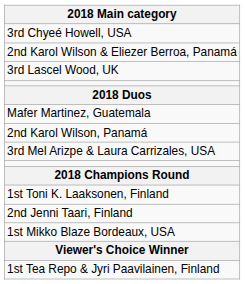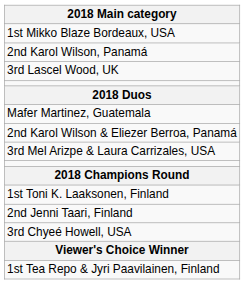(69, 33) 3rd Chyeé Howell, USA -> (91, 33) 1st Mikko Blaze Bordeaux, USA
(122, 52) 2nd Karol Wilson & Eliezer Berroa, Panamá -> (77, 52) 2nd Karol Wilson, Panamá
(77, 132) 2nd Karol Wilson, Panamá -> (122, 132) 2nd Karol Wilson & Eliezer Berroa, Panamá
(91, 232) 1st Mikko Blaze Bordeaux, USA -> (69, 232) 3rd Chyeé Howell, USA
